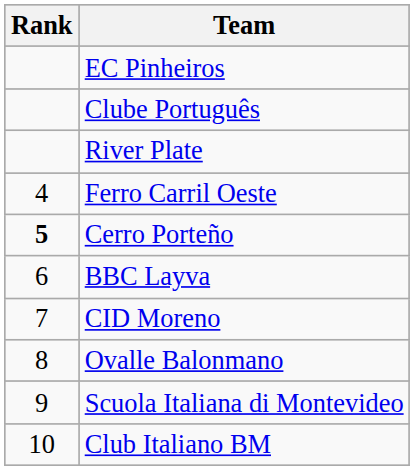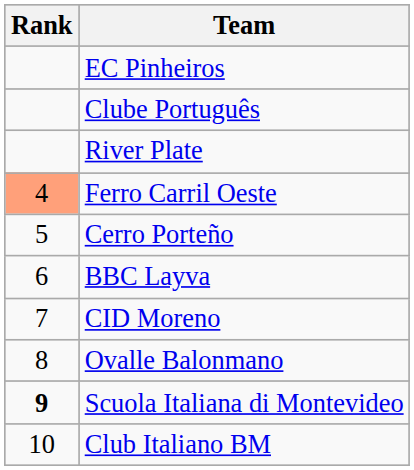(42, 192) no background -> (42, 192) lightsalmon background
(42, 234) bold -> (42, 234) normal
(42, 402) normal -> (42, 402) bold
